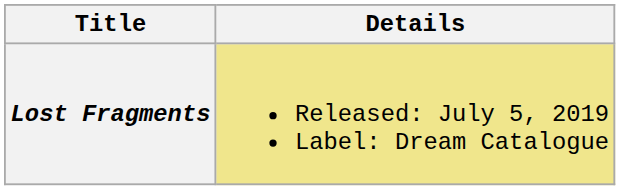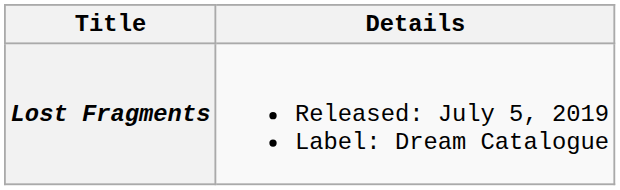(415, 128) khaki background -> (415, 128) no background
